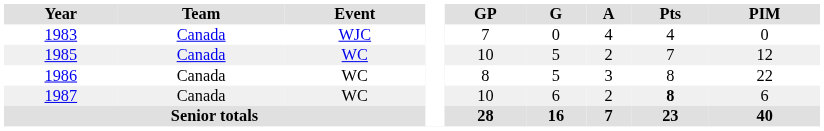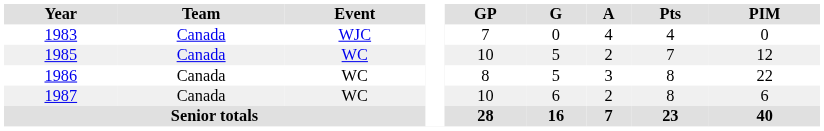(670, 95) bold -> (670, 95) normal
